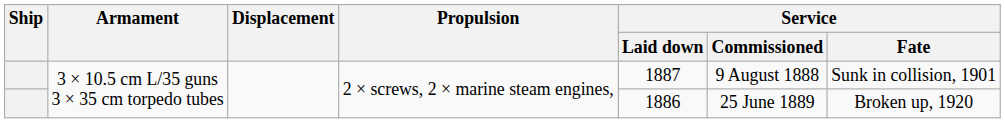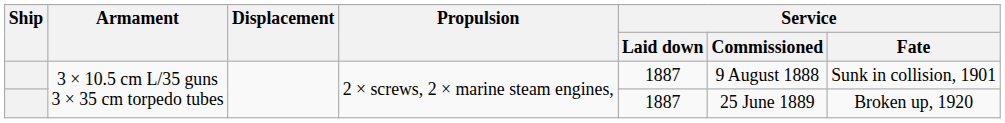(663, 103) 1886 -> (663, 103) 1887
